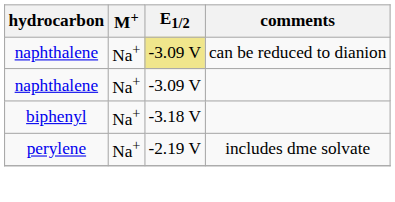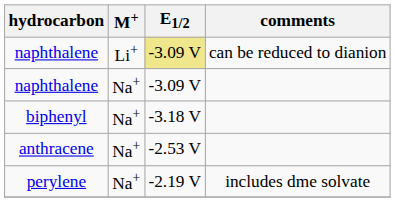(126, 52) Na+ -> (126, 52) Li+
+ row: (56, 149)
